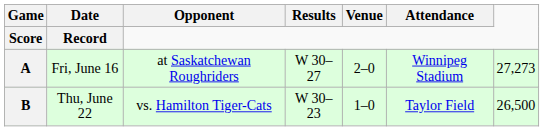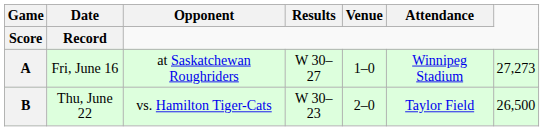(364, 68) 2–0 -> (364, 68) 1–0
(364, 106) 1–0 -> (364, 106) 2–0
